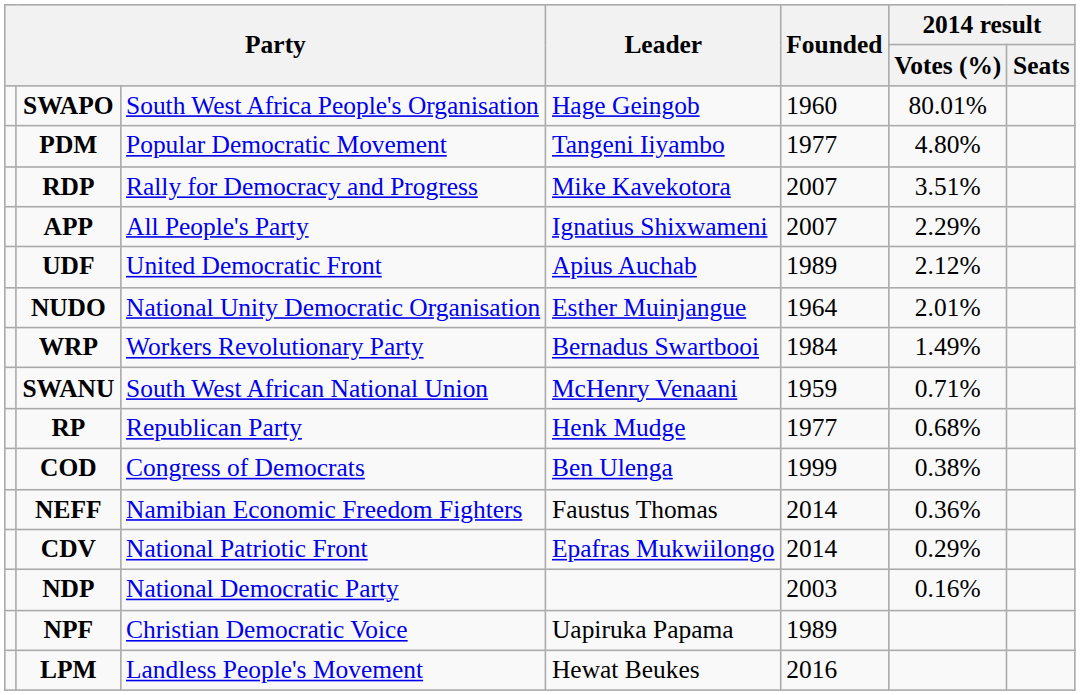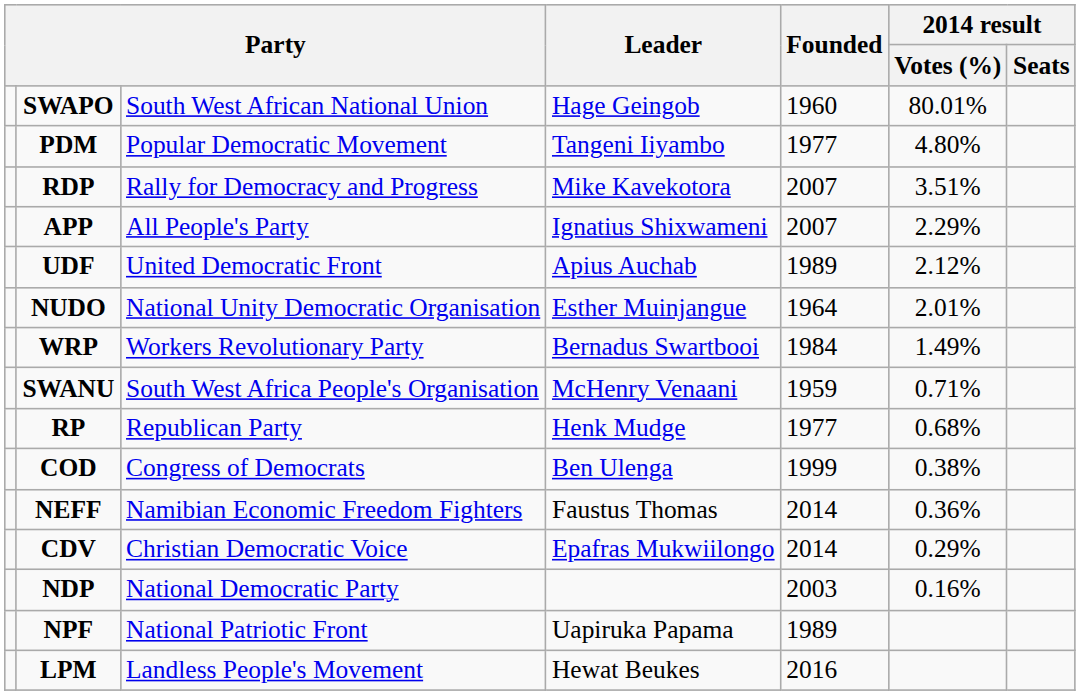(332, 105) South West Africa People's Organisation -> (307, 105) South West African National Union
(307, 387) South West African National Union -> (332, 387) South West Africa People's Organisation
(247, 549) National Patriotic Front -> (267, 549) Christian Democratic Voice
(267, 629) Christian Democratic Voice -> (247, 629) National Patriotic Front
